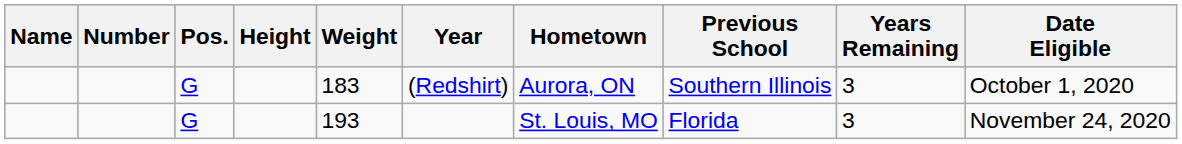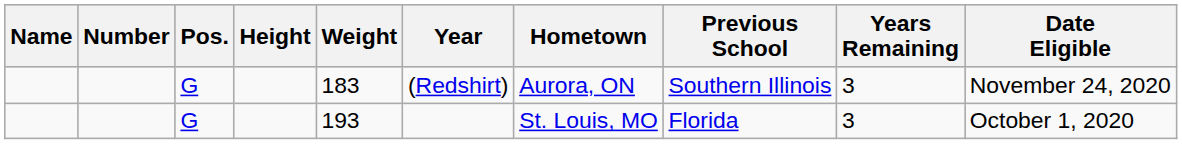(1052, 85) October 1, 2020 -> (1070, 85) November 24, 2020
(1070, 121) November 24, 2020 -> (1052, 121) October 1, 2020
